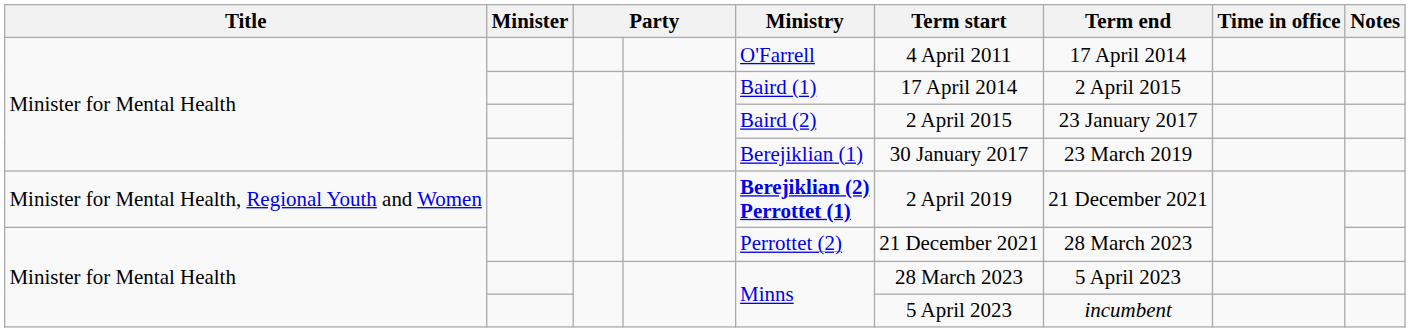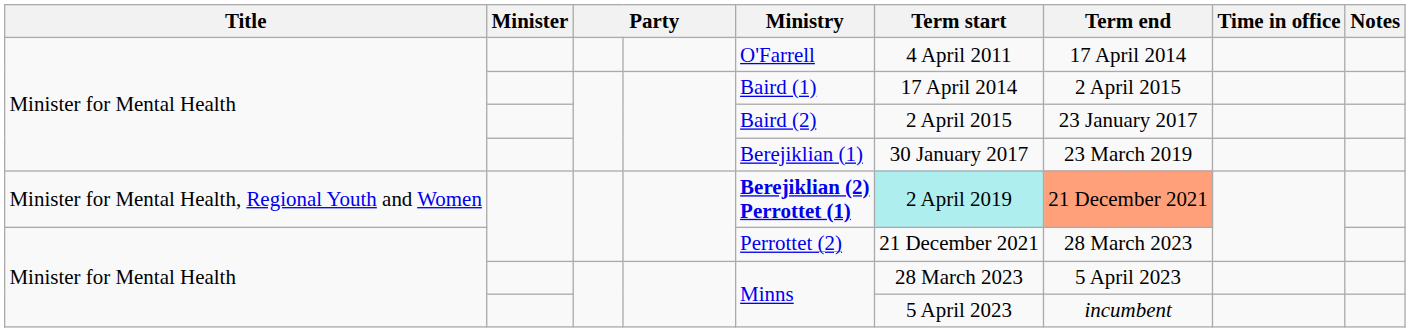(959, 199) no background -> (959, 199) paleturquoise background
(1128, 199) no background -> (1128, 199) lightsalmon background
